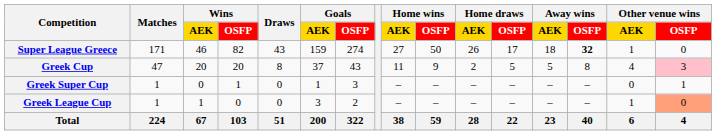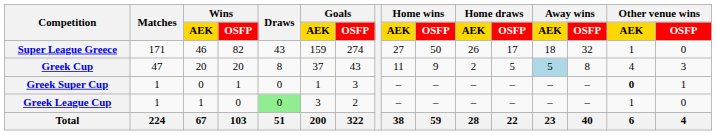(587, 48) bold -> (587, 48) normal
(550, 66) no background -> (550, 66) lightblue background
(684, 66) pink background -> (684, 66) no background
(631, 84) normal -> (631, 84) bold
(279, 102) no background -> (279, 102) lightgreen background
(684, 102) lightsalmon background -> (684, 102) no background
